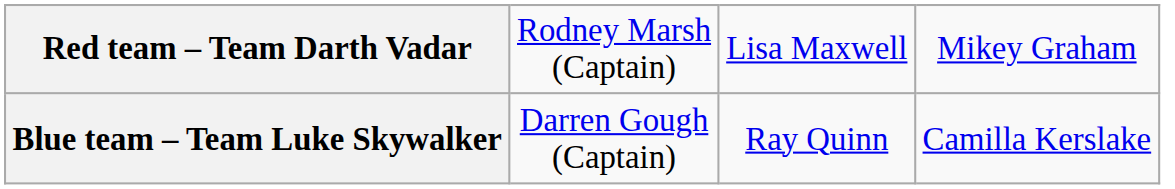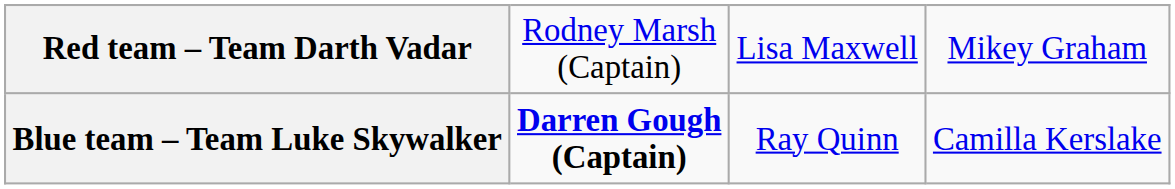(614, 137) normal -> (619, 137) bold
